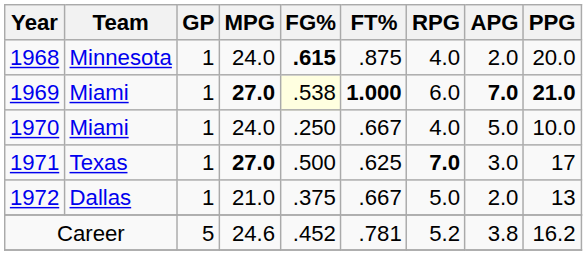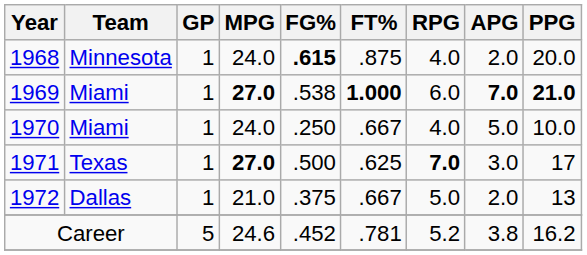(314, 93) lightyellow background -> (314, 93) no background
